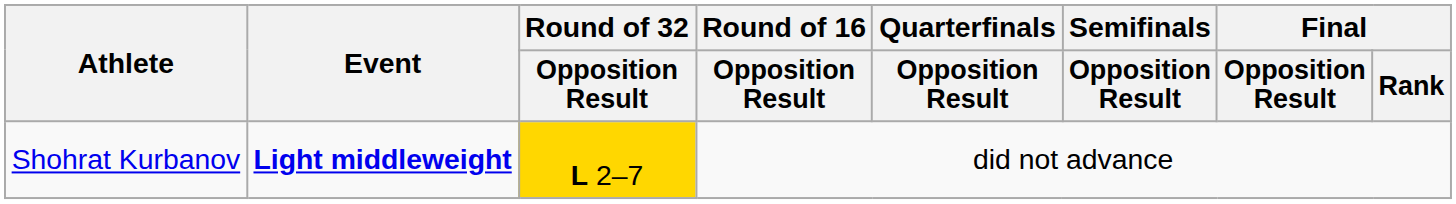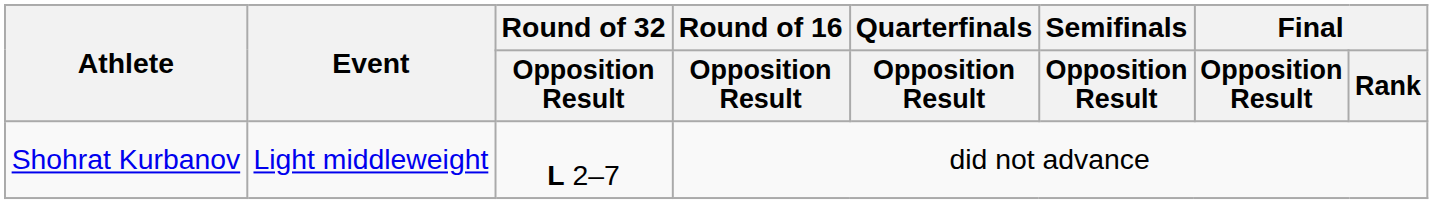(383, 160) bold -> (371, 160) normal
(607, 176) gold background -> (583, 176) no background
